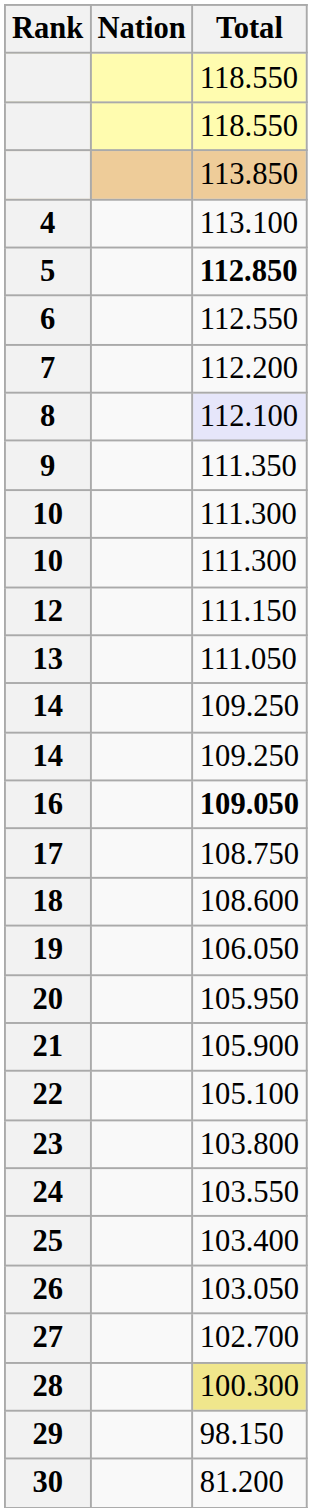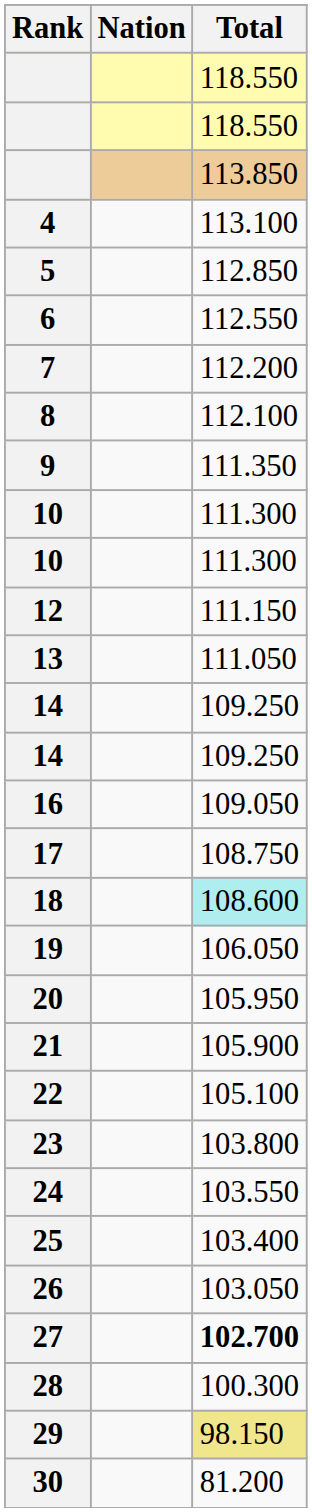(249, 271) bold -> (249, 271) normal
(249, 416) lavender background -> (249, 416) no background
(249, 804) bold -> (249, 804) normal
(249, 901) no background -> (249, 901) paleturquoise background
(249, 1337) normal -> (249, 1337) bold
(249, 1385) khaki background -> (249, 1385) no background
(242, 1434) no background -> (242, 1434) khaki background
